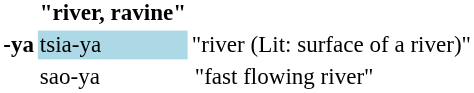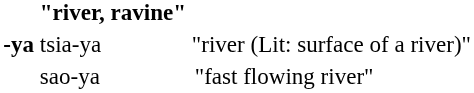(71, 44) lightblue background -> (71, 44) no background
